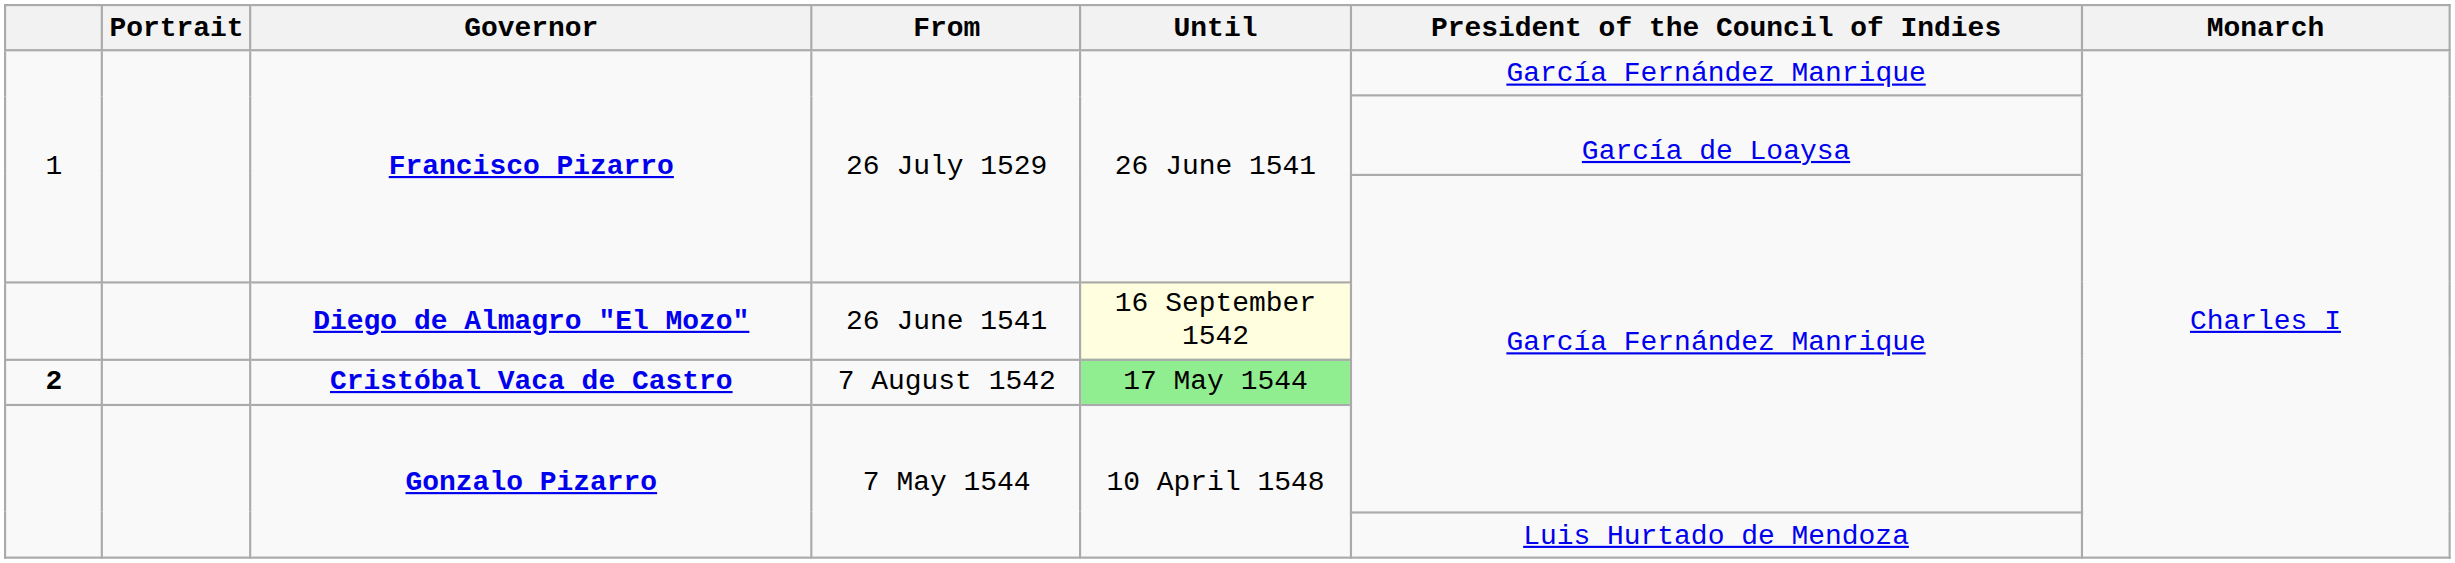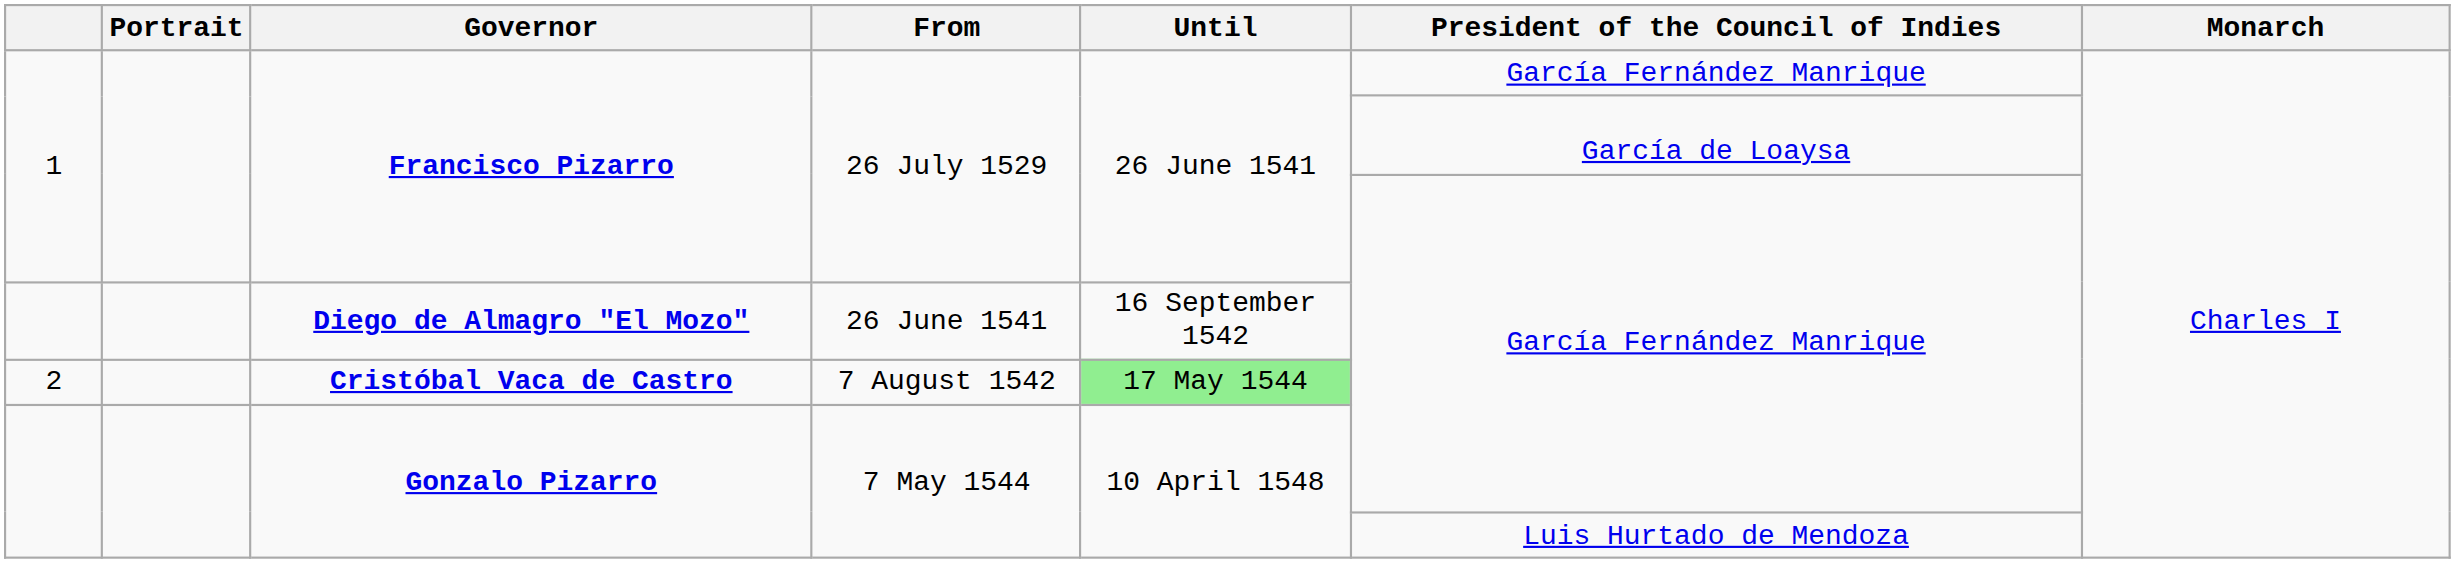(1215, 320) lightyellow background -> (1215, 320) no background
(54, 382) bold -> (54, 382) normal
